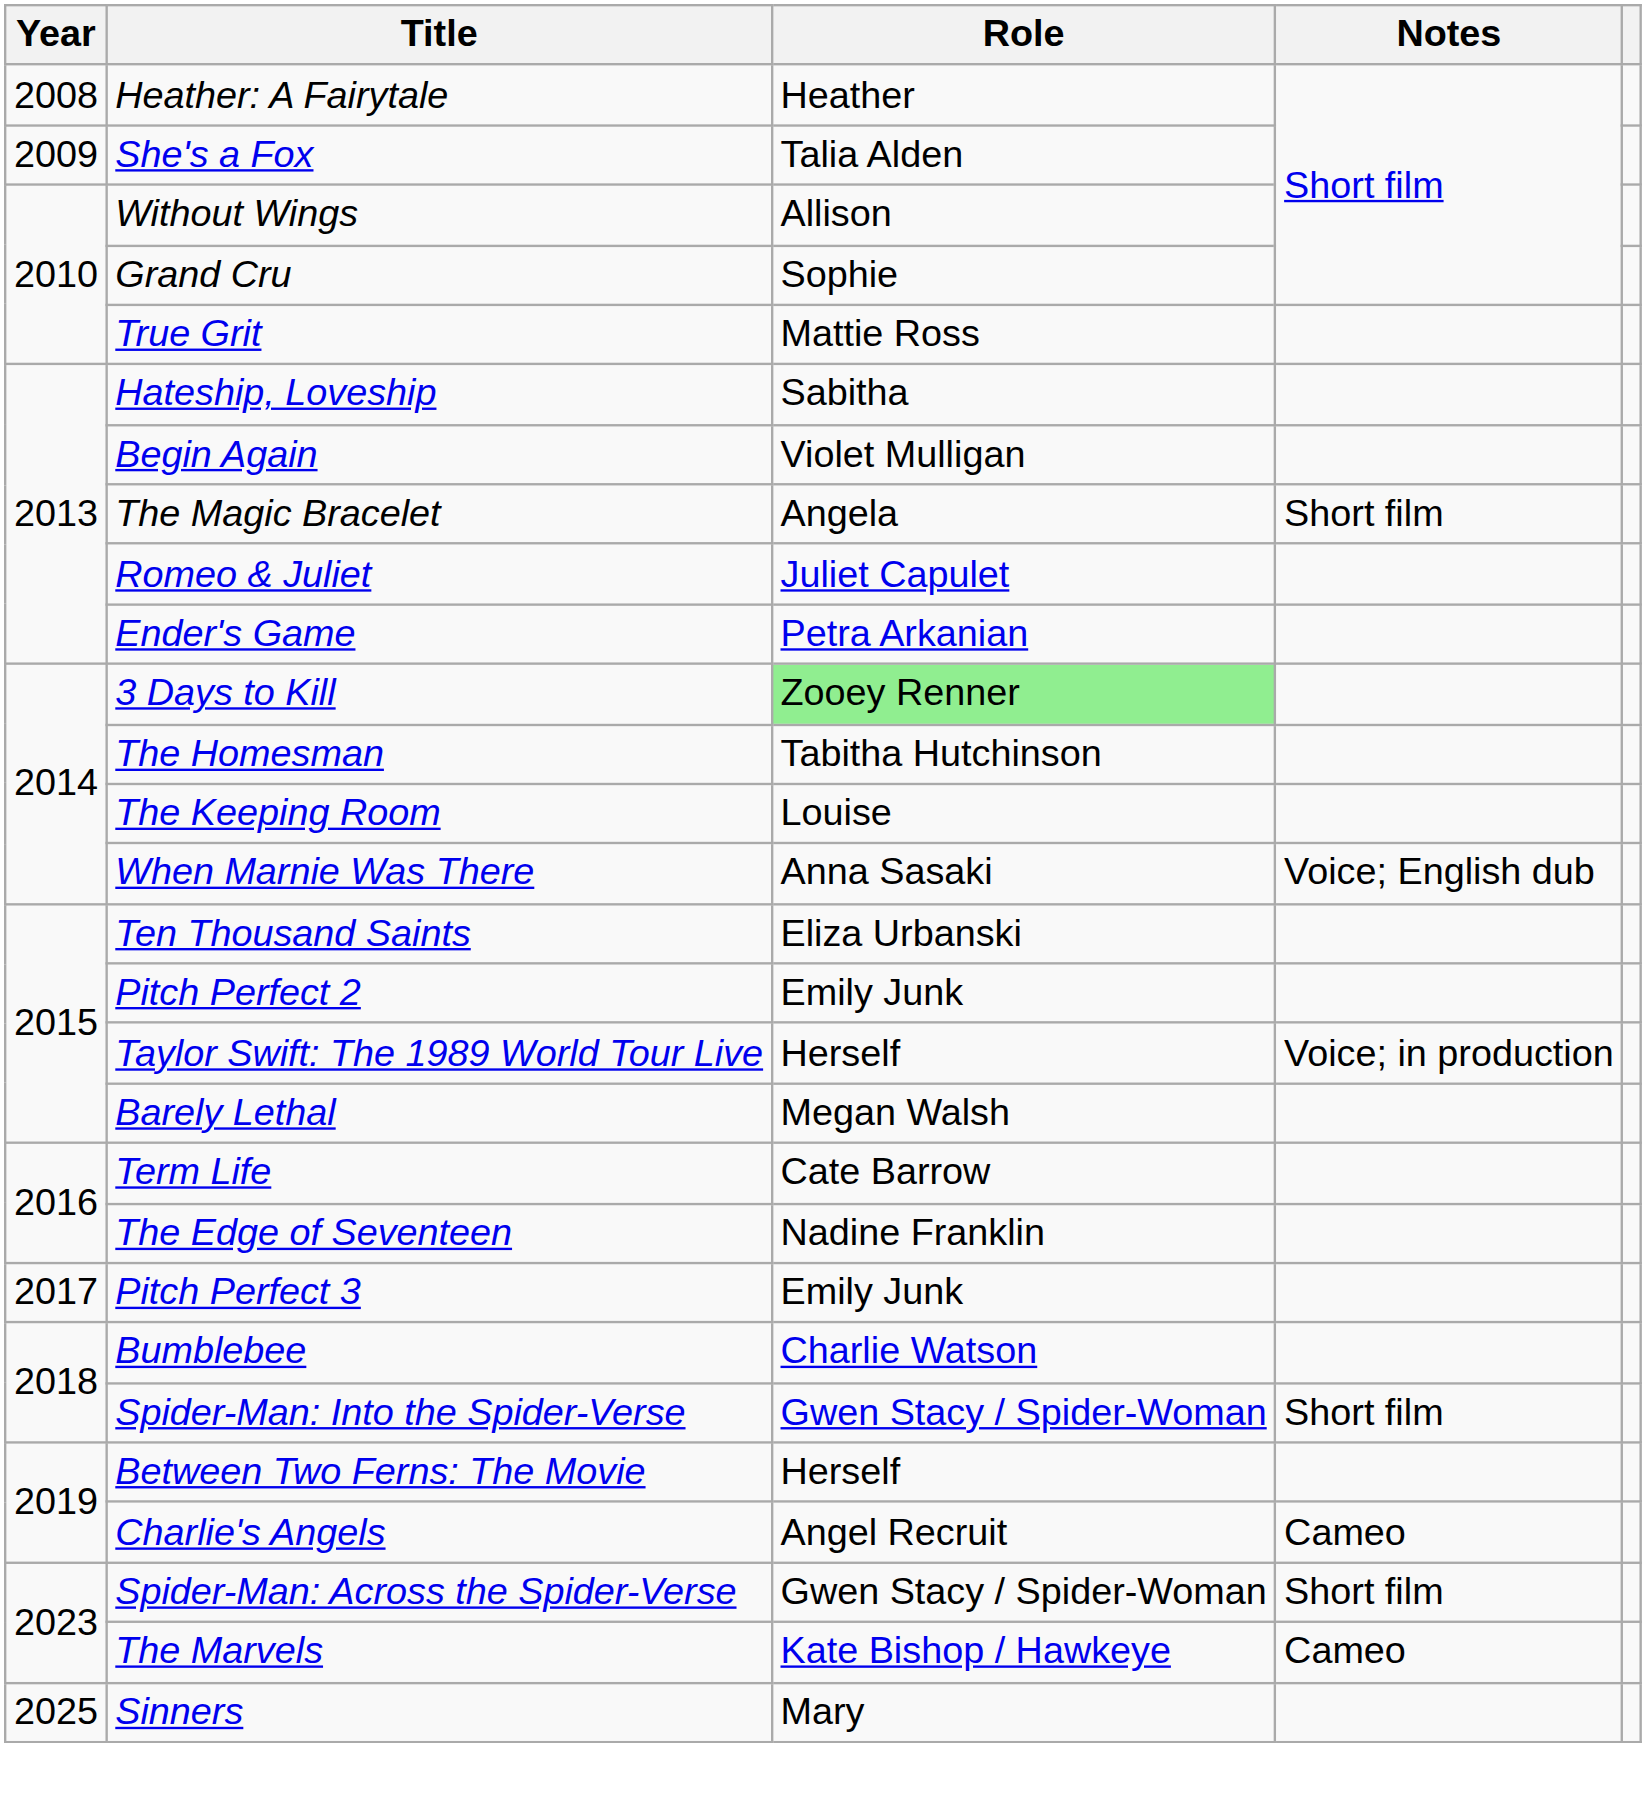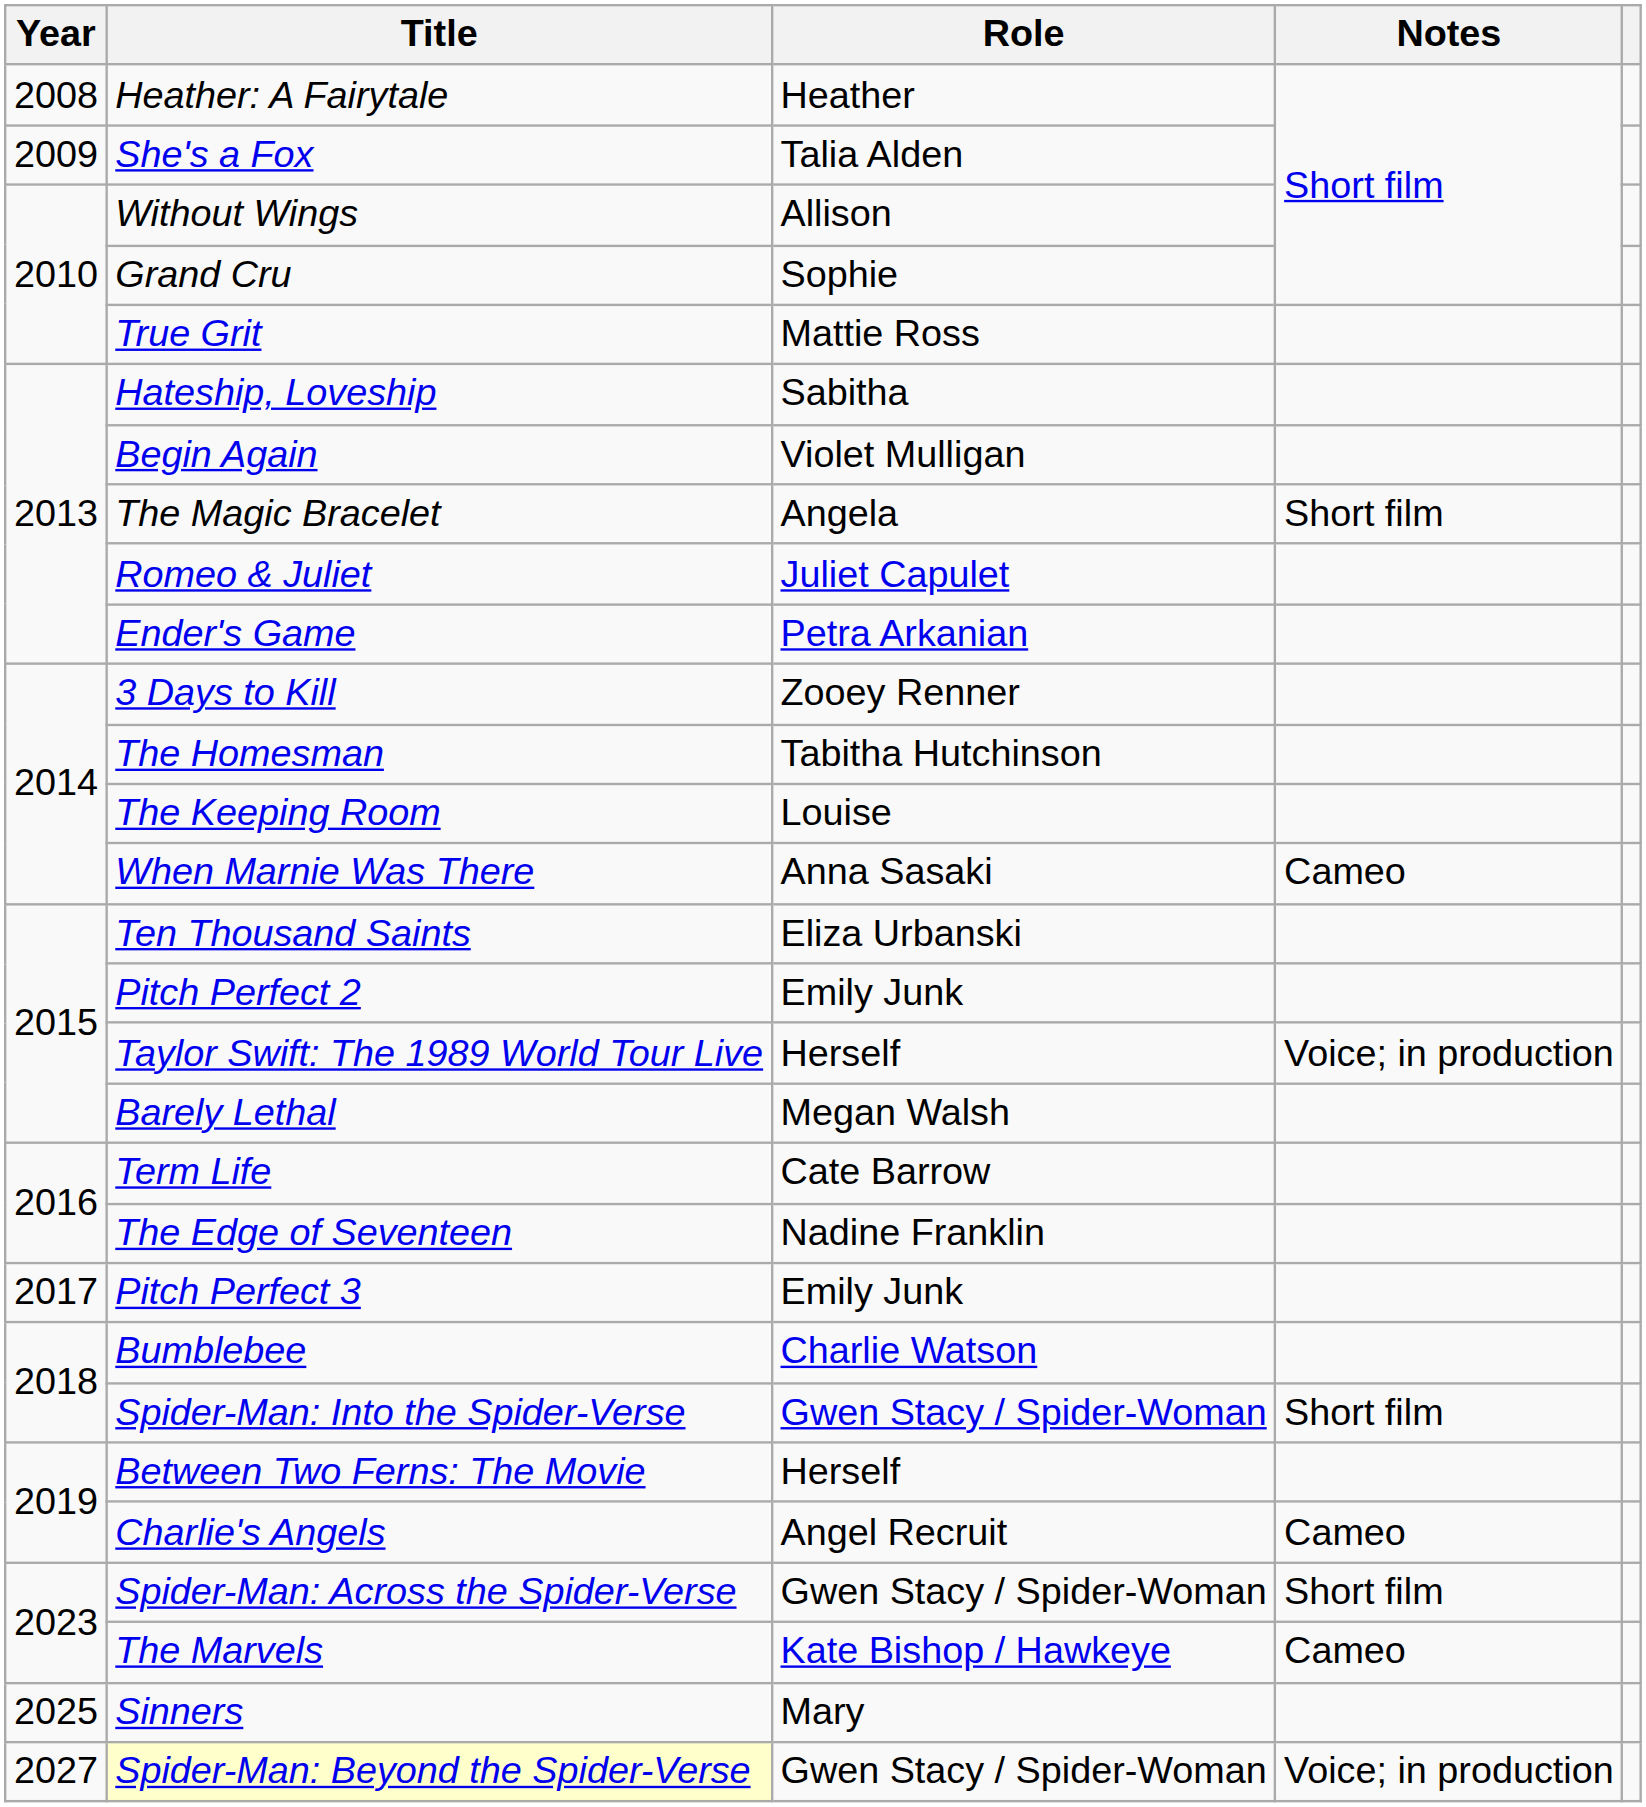(900, 693) lightgreen background -> (900, 693) no background
(1439, 872) Voice; English dub -> (1345, 872) Cameo
+ row: (433, 1771)
